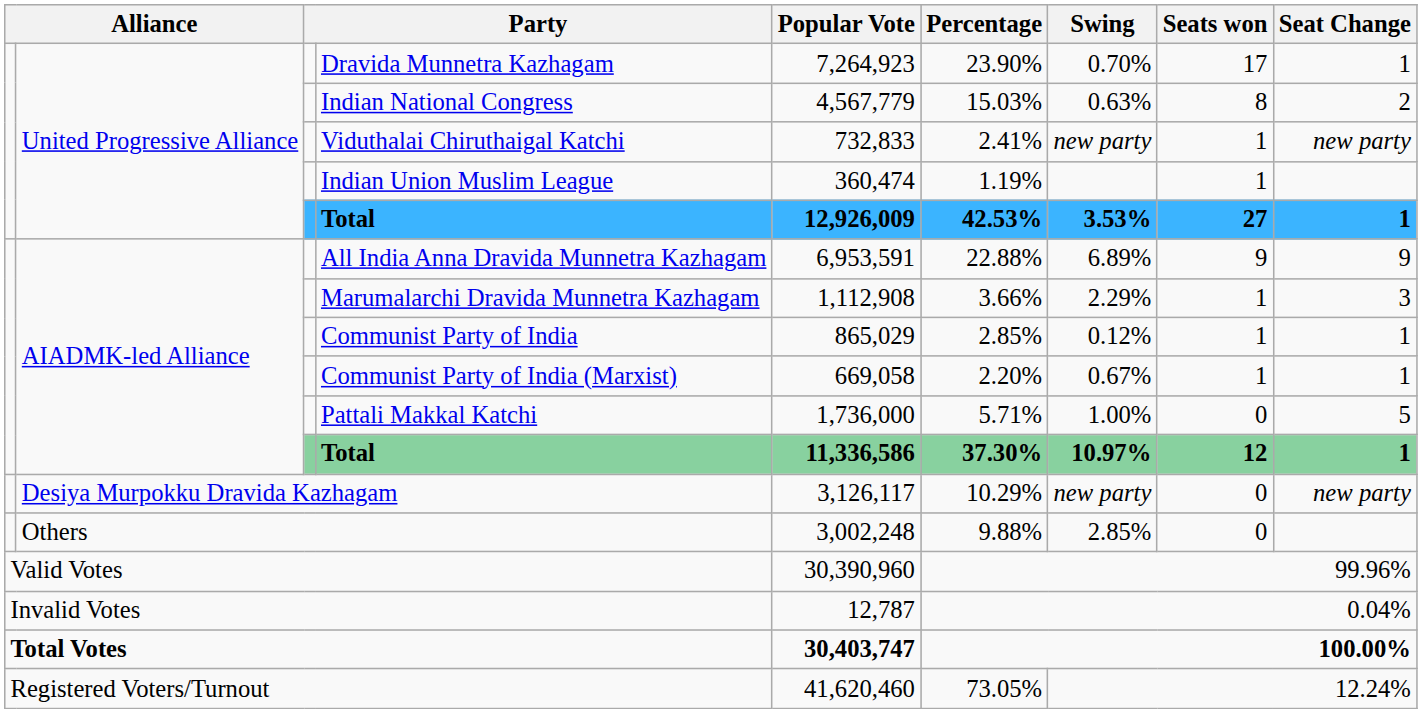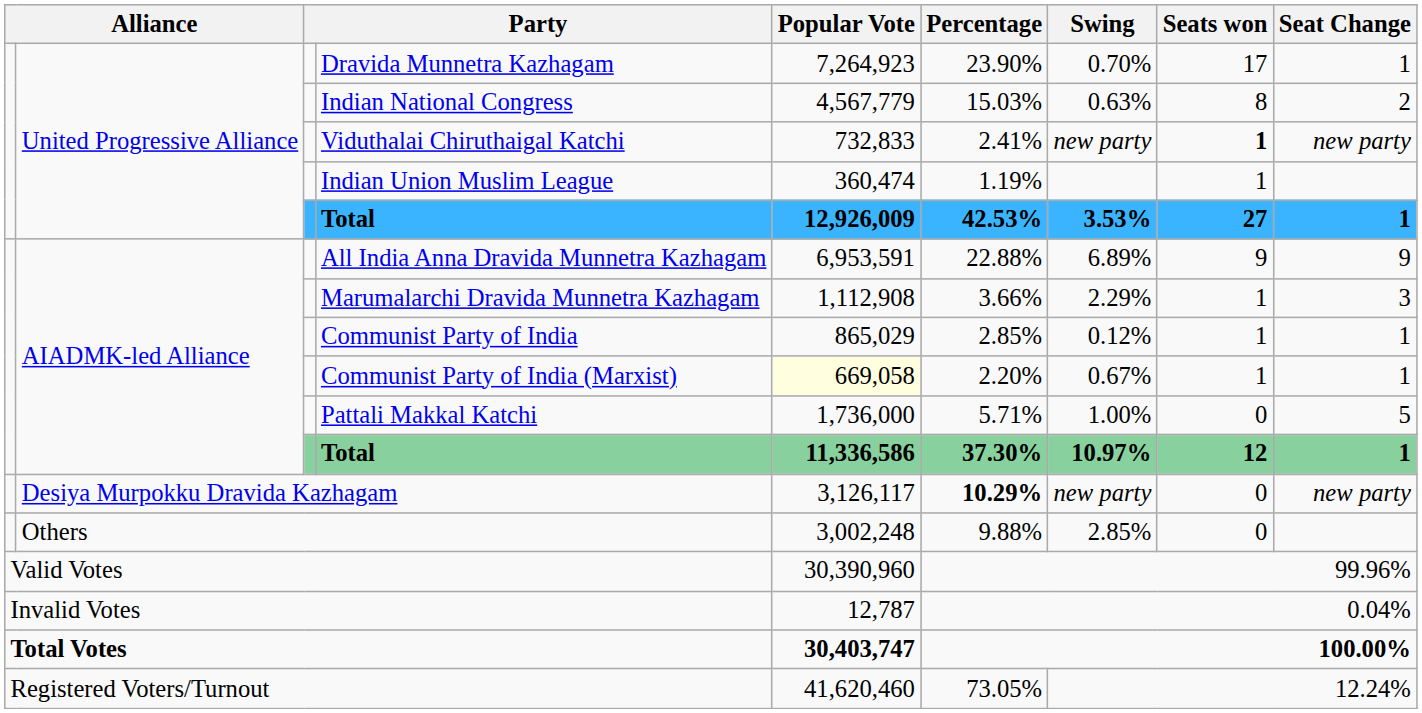(1261, 141) normal -> (1261, 141) bold
(875, 375) no background -> (875, 375) lightyellow background
(1004, 492) normal -> (1002, 492) bold
